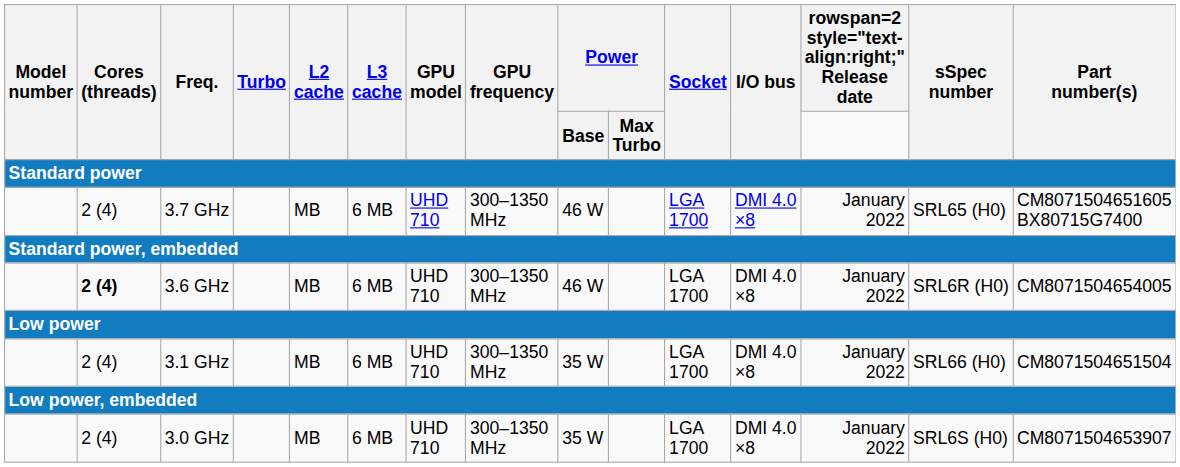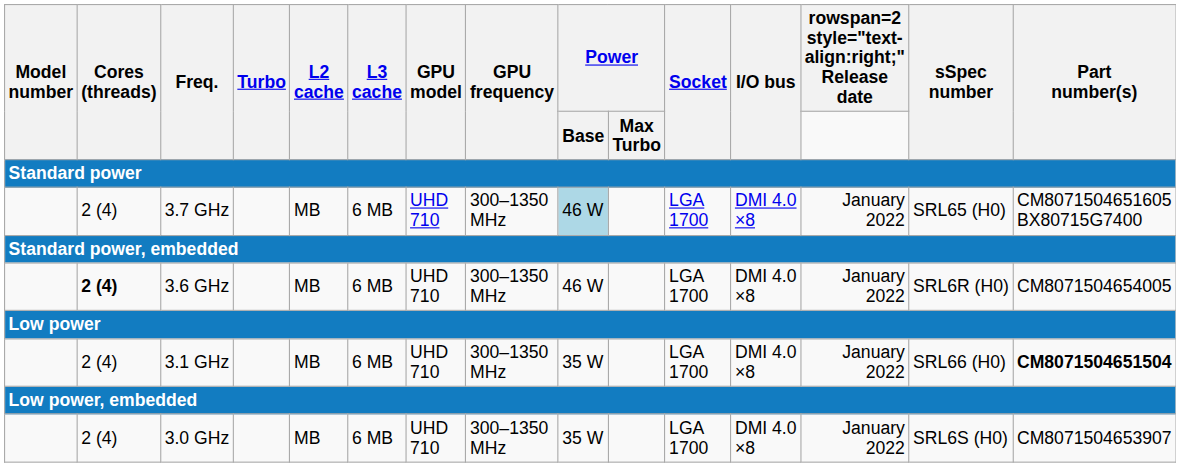(583, 211) no background -> (583, 211) lightblue background
(1094, 362) normal -> (1094, 362) bold
